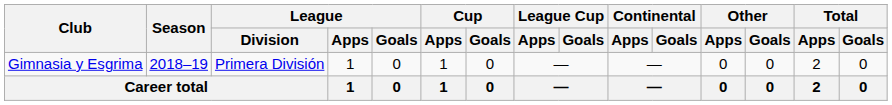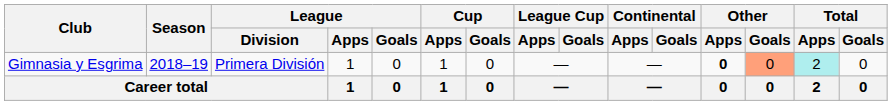(723, 64) normal -> (723, 64) bold
(770, 64) no background -> (770, 64) lightsalmon background
(816, 64) no background -> (816, 64) paleturquoise background
